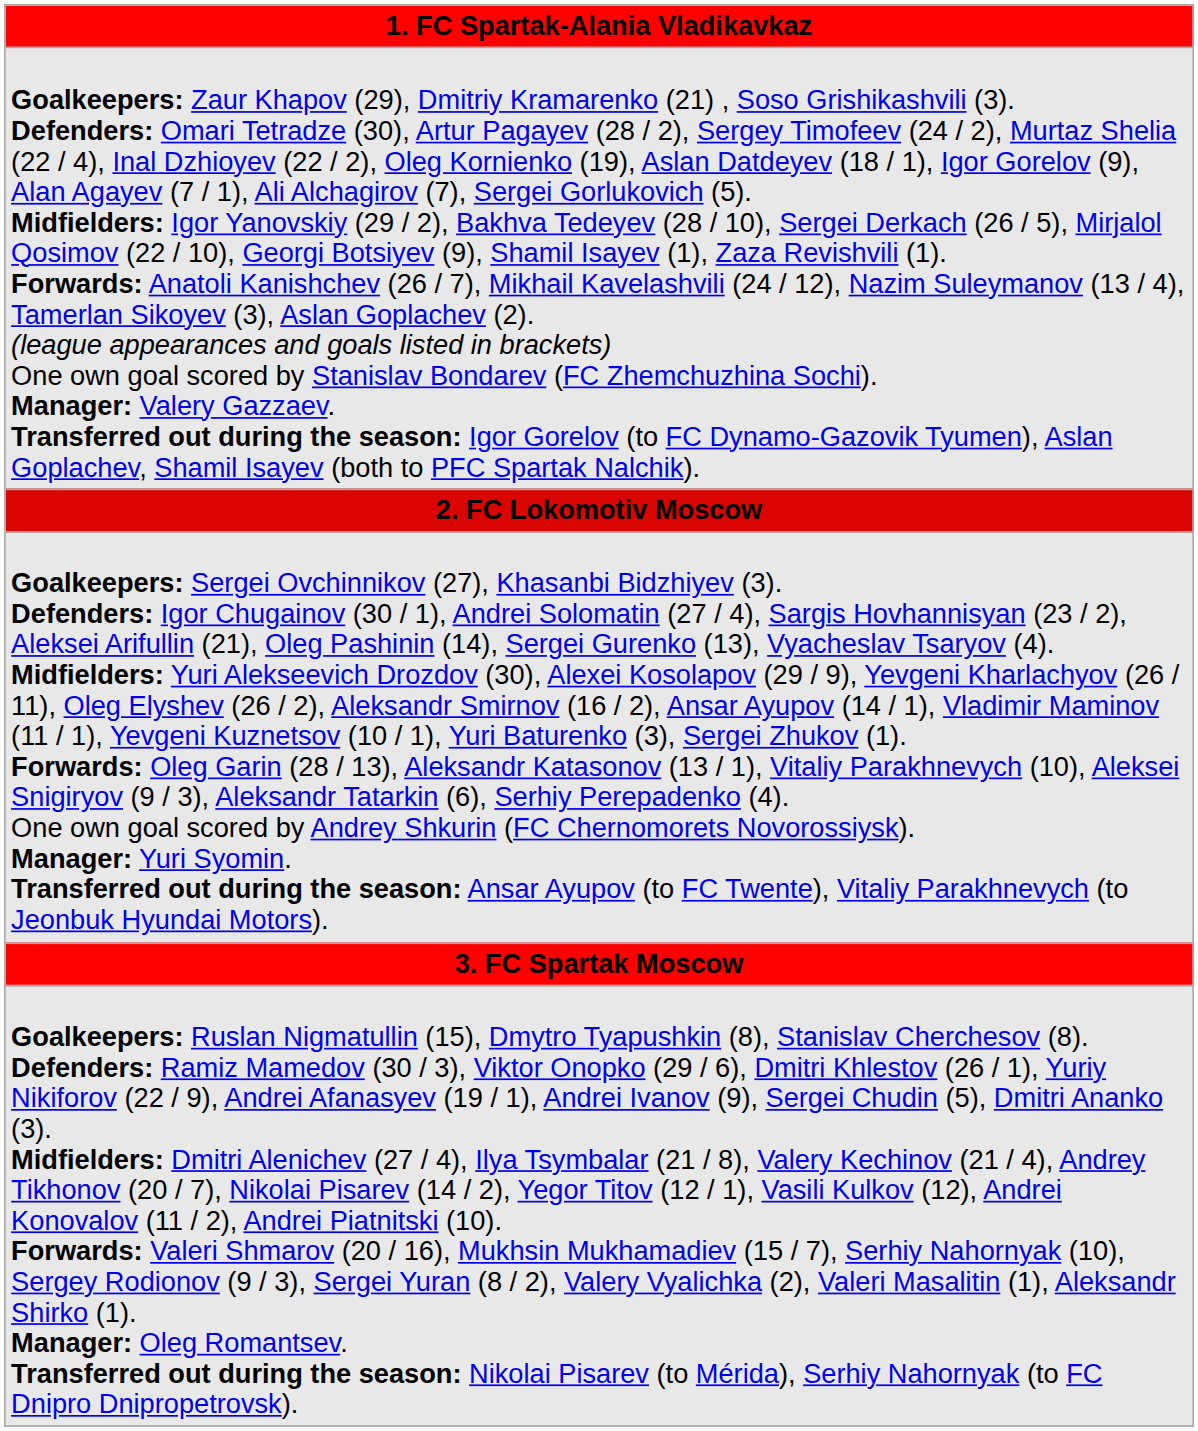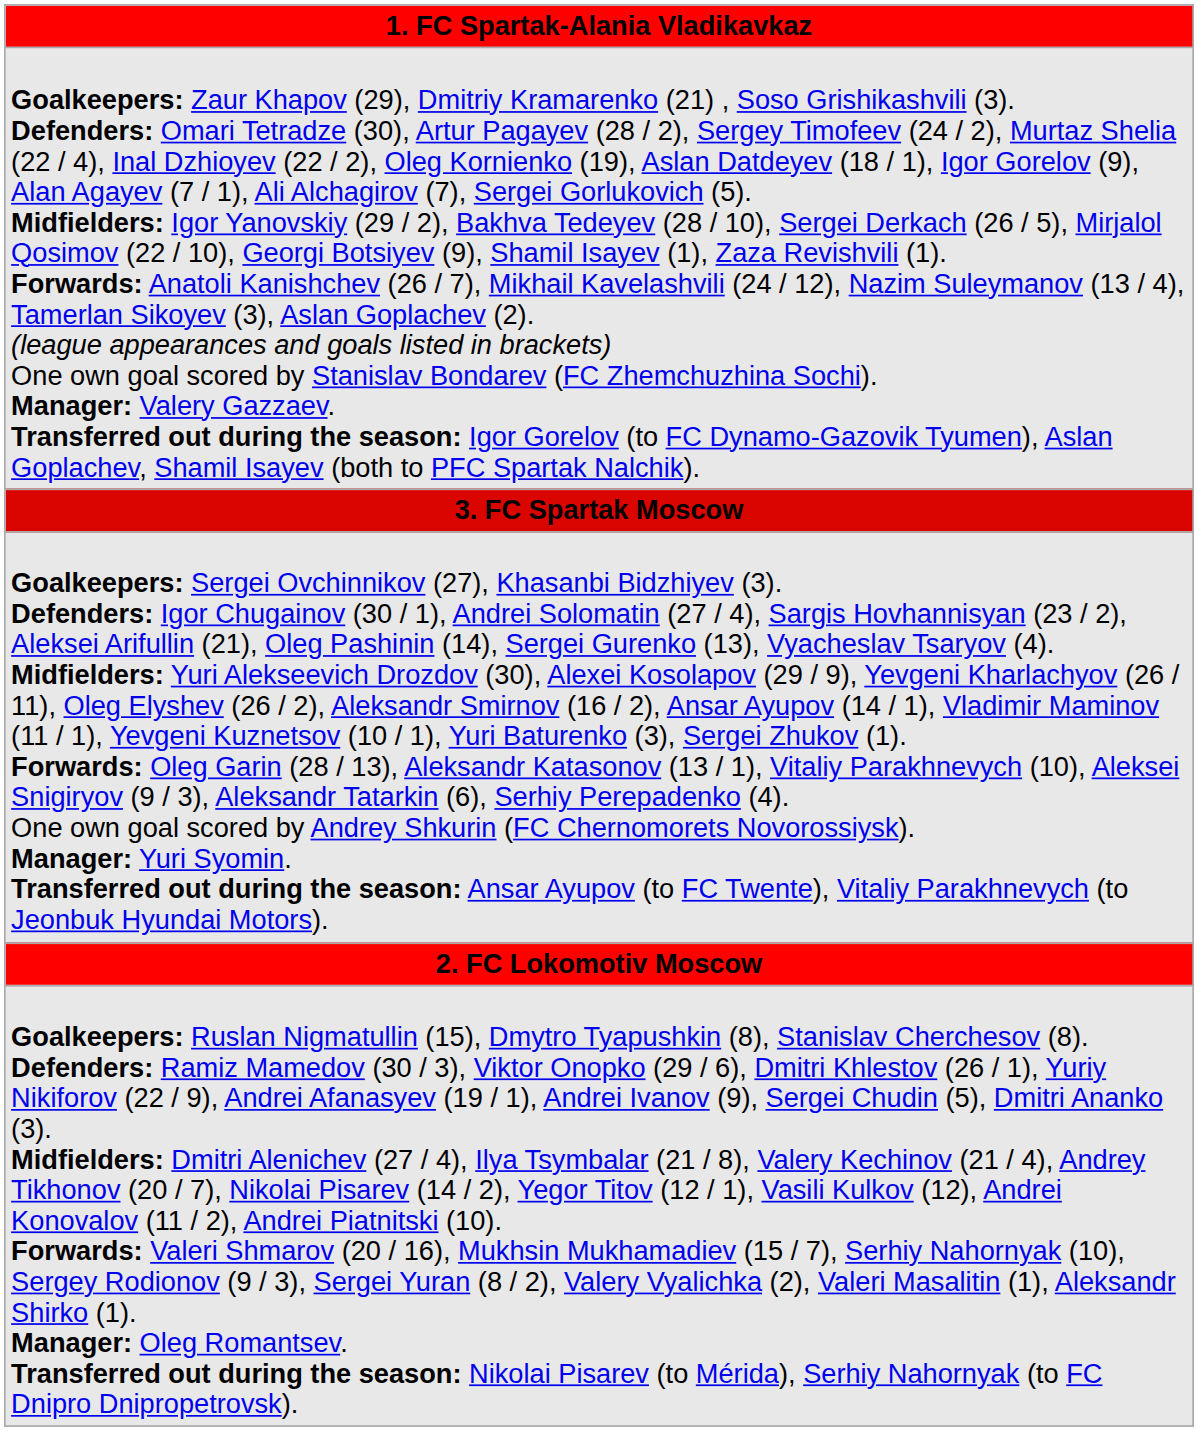(599, 510) 2. FC Lokomotiv Moscow -> (599, 510) 3. FC Spartak Moscow
(599, 963) 3. FC Spartak Moscow -> (599, 963) 2. FC Lokomotiv Moscow
